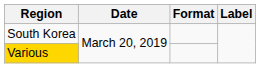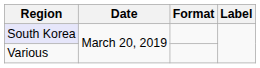(41, 33) no background -> (41, 33) lavender background
(28, 53) gold background -> (28, 53) no background
